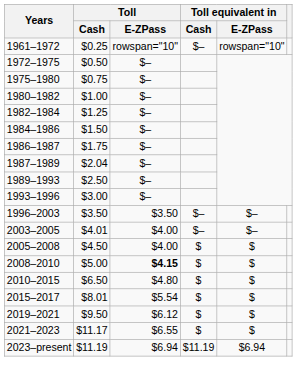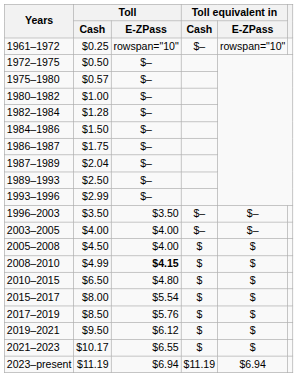(95, 79) $0.75 -> (95, 79) $0.57
(95, 113) $1.25 -> (95, 113) $1.28
(95, 197) $3.00 -> (95, 197) $2.99
(95, 230) $4.01 -> (95, 230) $4.00
(95, 264) $5.00 -> (95, 264) $4.99
(95, 297) $8.01 -> (95, 297) $8.00
+ row: (33, 314)
(92, 331) $11.17 -> (92, 347) $10.17
